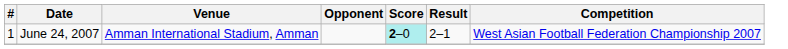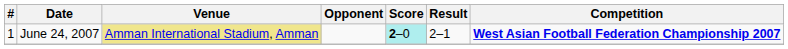(212, 34) no background -> (212, 34) khaki background
(617, 34) normal -> (627, 34) bold
